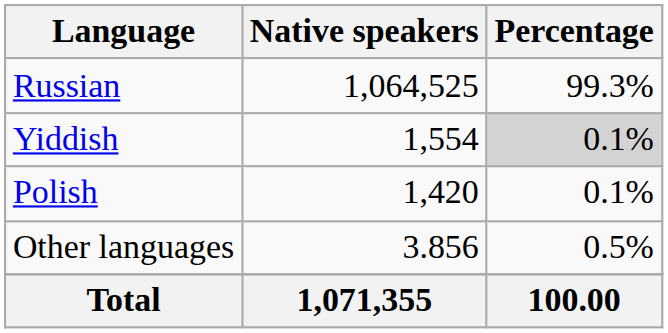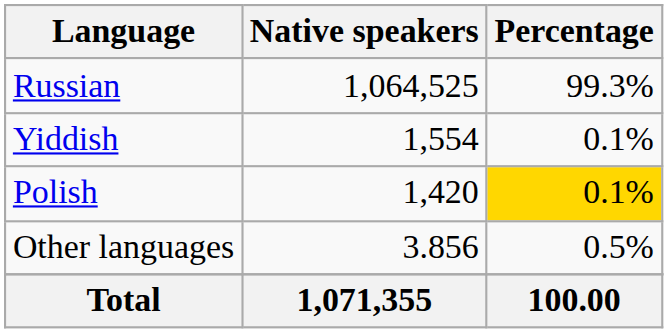(619, 138) lightgrey background -> (619, 138) no background
(619, 192) no background -> (619, 192) gold background
